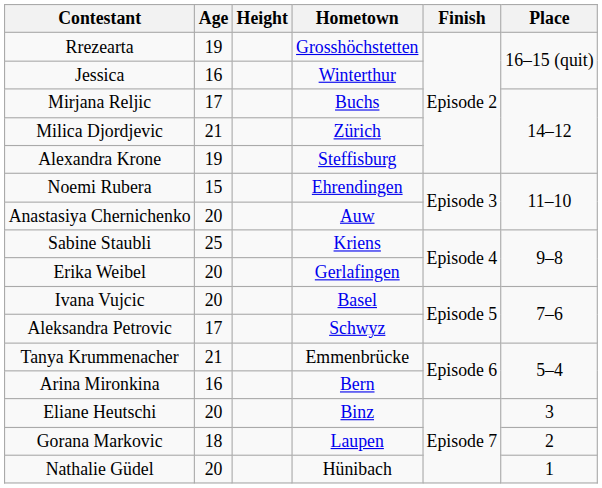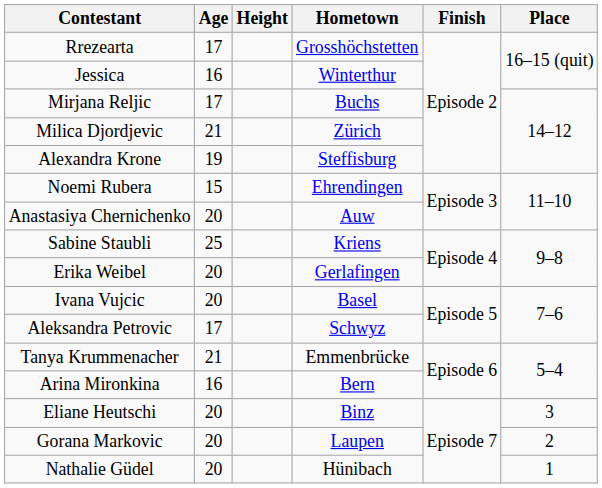(214, 46) 19 -> (214, 46) 17
(214, 441) 18 -> (214, 441) 20
